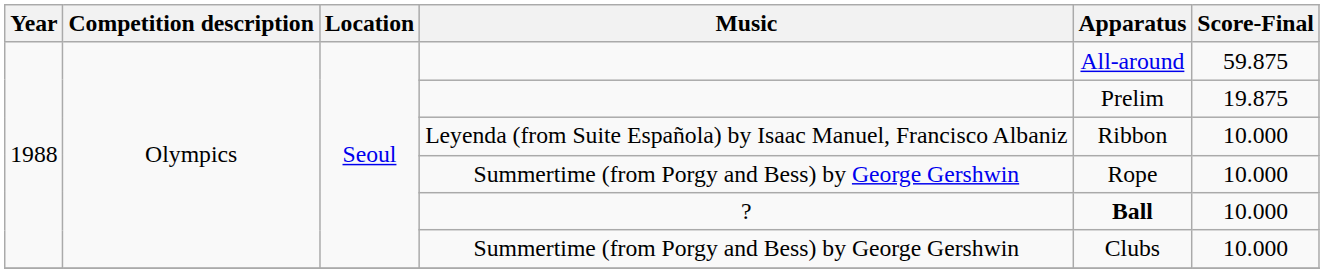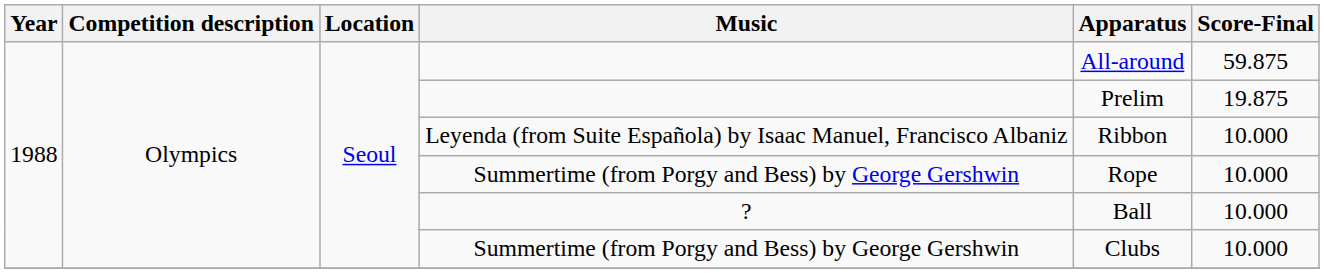(1132, 211) bold -> (1132, 211) normal
